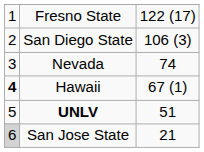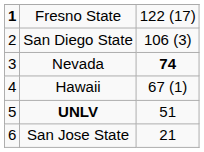(12, 16) normal -> (12, 16) bold
(168, 64) normal -> (168, 64) bold
(12, 88) bold -> (12, 88) normal
(12, 135) lightgrey background -> (12, 135) no background
